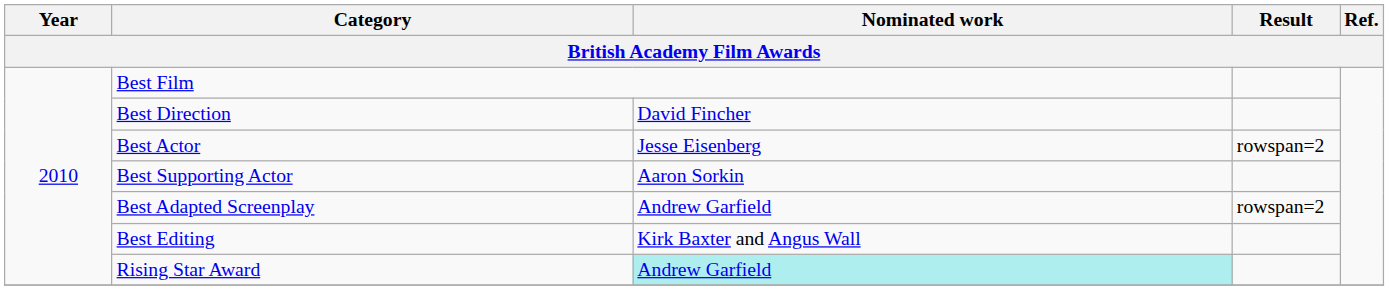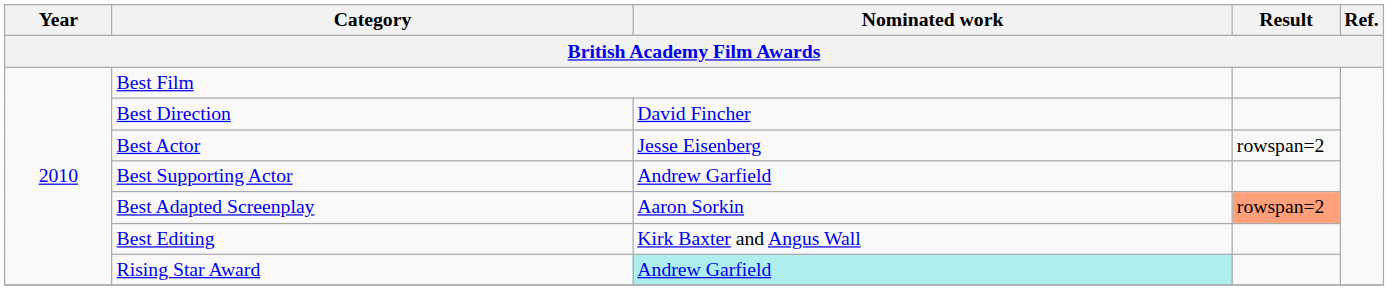(691, 176) Aaron Sorkin -> (704, 176) Andrew Garfield
(704, 207) Andrew Garfield -> (691, 207) Aaron Sorkin
(1281, 207) no background -> (1281, 207) lightsalmon background
